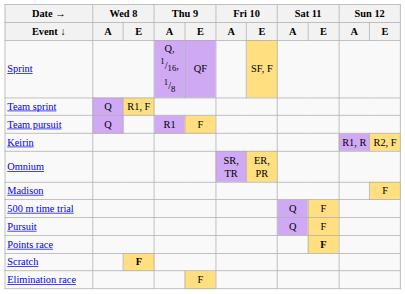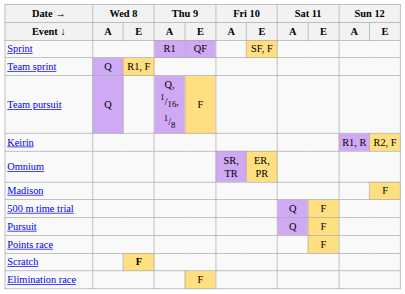(170, 68) Q, 1/16, 1/8 -> (170, 49) R1
(170, 124) R1 -> (170, 104) Q, 1/16, 1/8
(323, 244) bold -> (323, 244) normal
